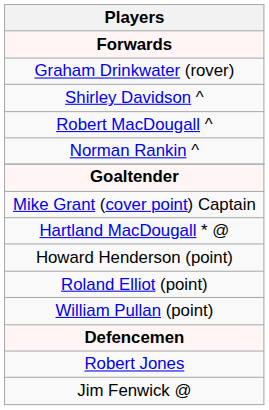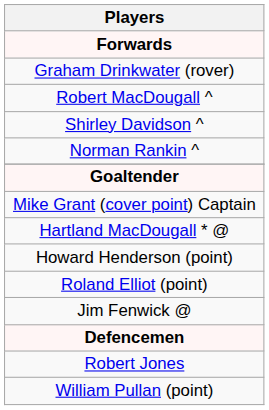(134, 97) Shirley Davidson ^ -> (134, 97) Robert MacDougall ^
(134, 124) Robert MacDougall ^ -> (134, 124) Shirley Davidson ^
(134, 310) William Pullan (point) -> (134, 310) Jim Fenwick @
(134, 390) Jim Fenwick @ -> (134, 390) William Pullan (point)
